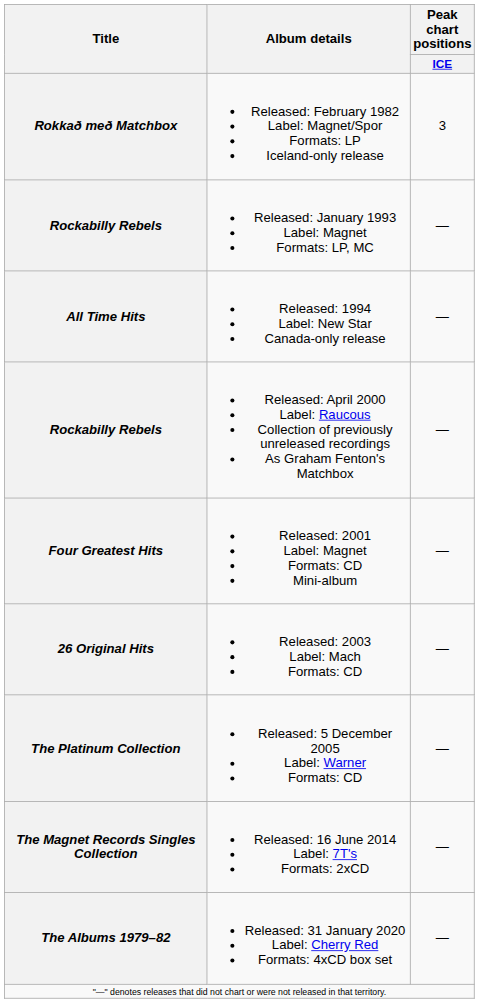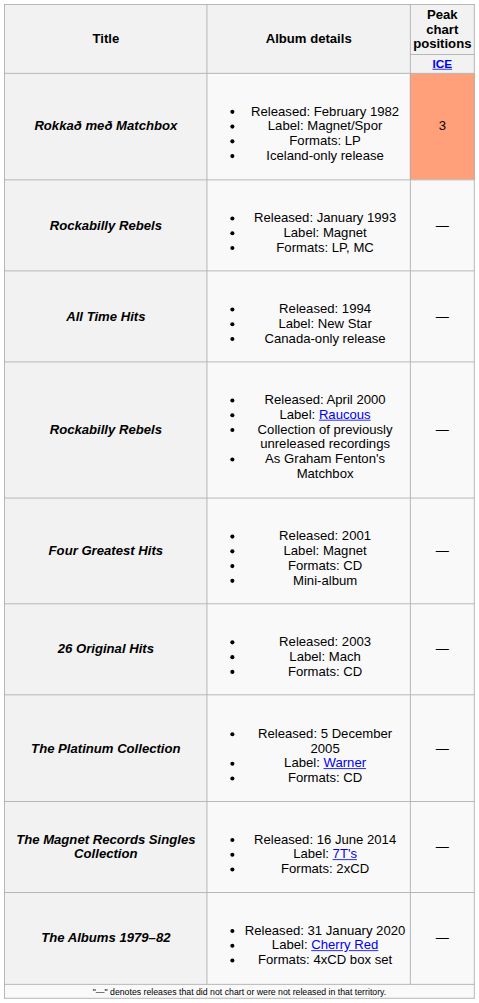(442, 126) no background -> (442, 126) lightsalmon background
